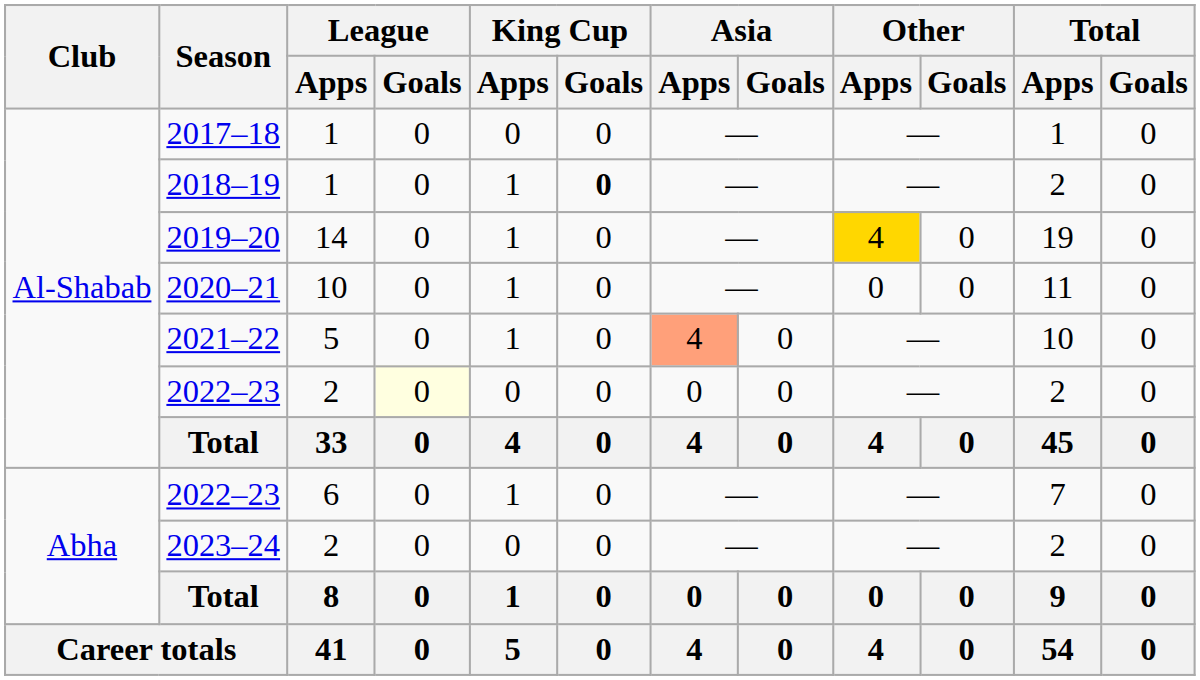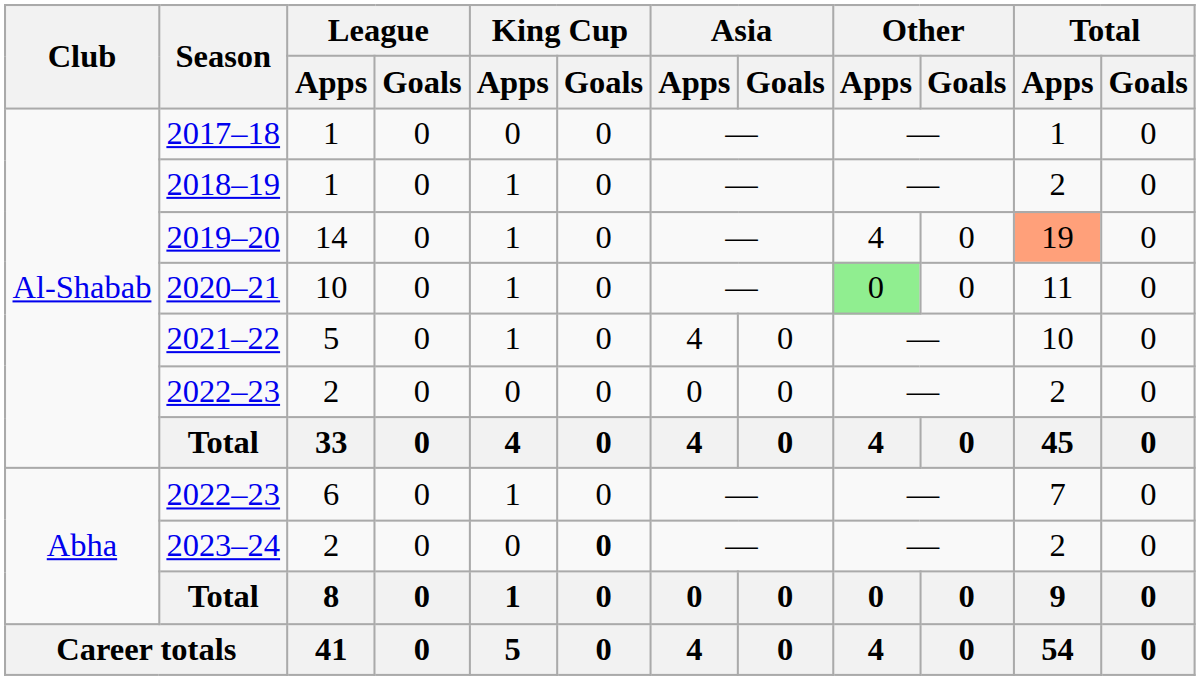(604, 184) bold -> (604, 184) normal
(876, 236) gold background -> (876, 236) no background
(1058, 236) no background -> (1058, 236) lightsalmon background
(876, 287) no background -> (876, 287) lightgreen background
(694, 339) lightsalmon background -> (694, 339) no background
(422, 390) lightyellow background -> (422, 390) no background
(604, 545) normal -> (604, 545) bold
